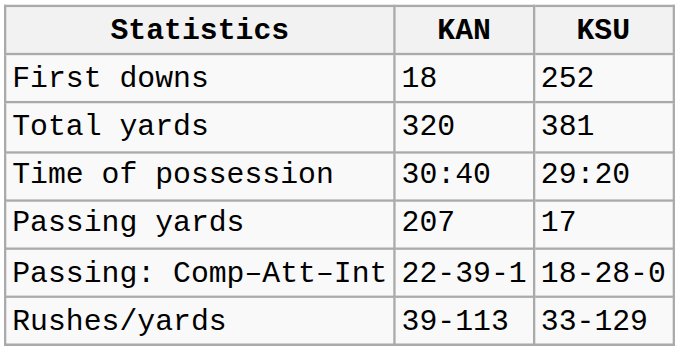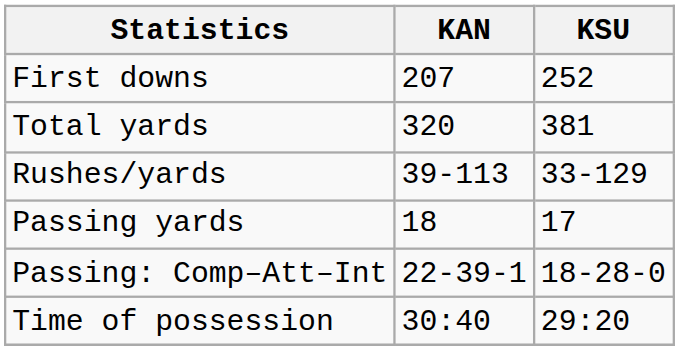(419, 79) 18 -> (428, 79) 207
rows swapped: (119, 321) <-> (173, 176)
(428, 224) 207 -> (419, 224) 18
